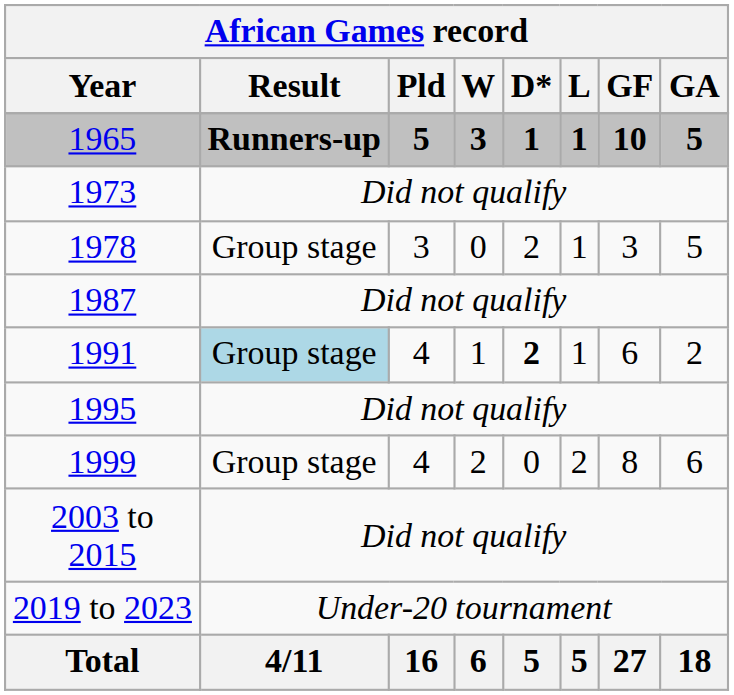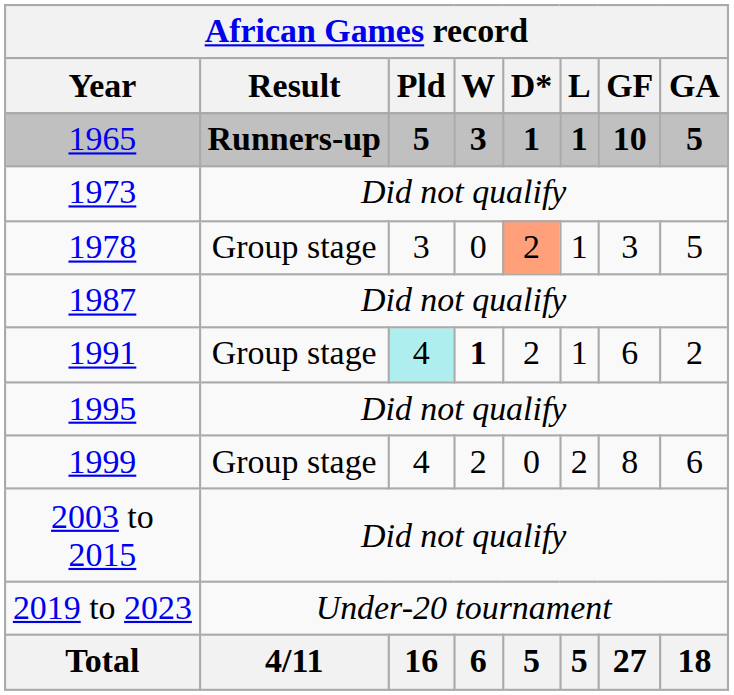(532, 246) no background -> (532, 246) lightsalmon background
(294, 354) lightblue background -> (294, 354) no background
(421, 354) no background -> (421, 354) paleturquoise background
(478, 354) normal -> (478, 354) bold
(532, 354) bold -> (532, 354) normal
